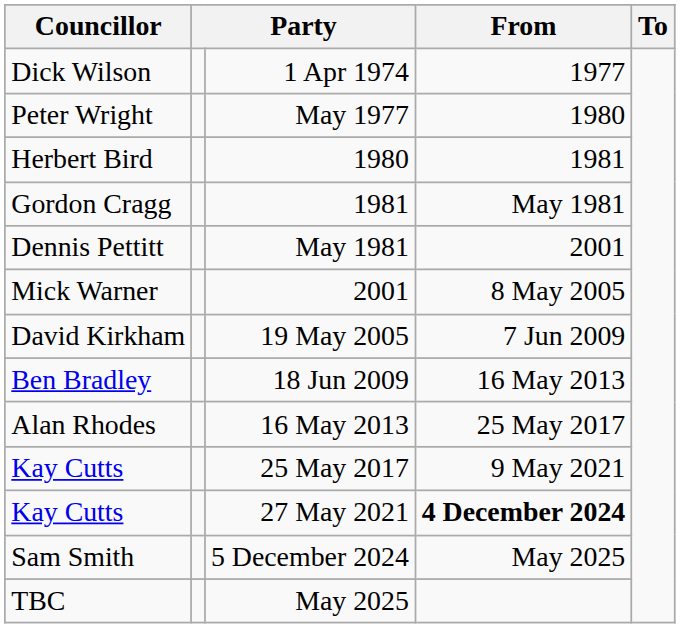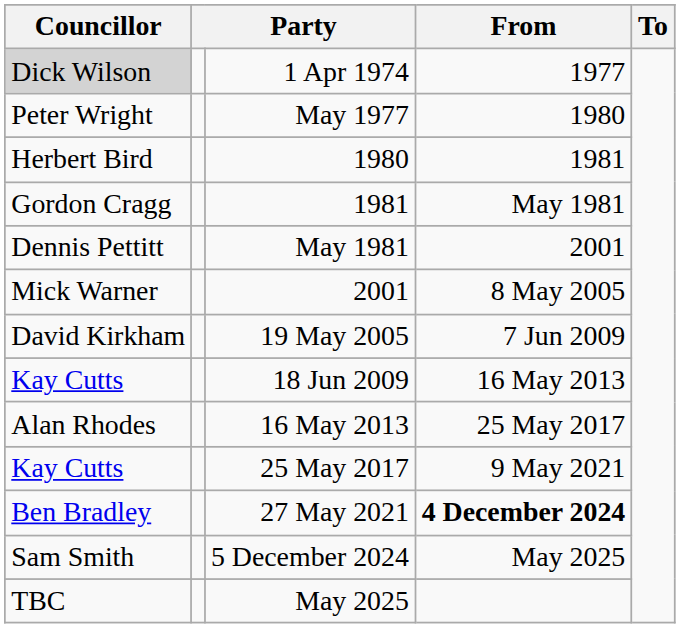(81, 70) no background -> (81, 70) lightgrey background
(81, 379) Ben Bradley -> (67, 379) Kay Cutts
(67, 512) Kay Cutts -> (81, 512) Ben Bradley
